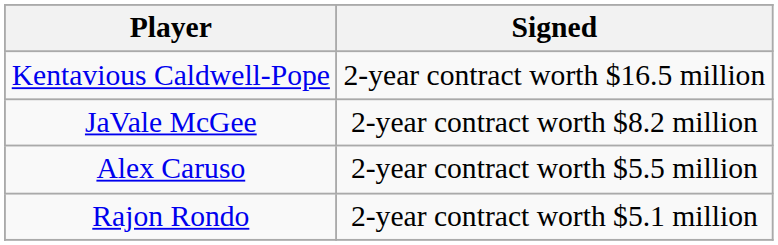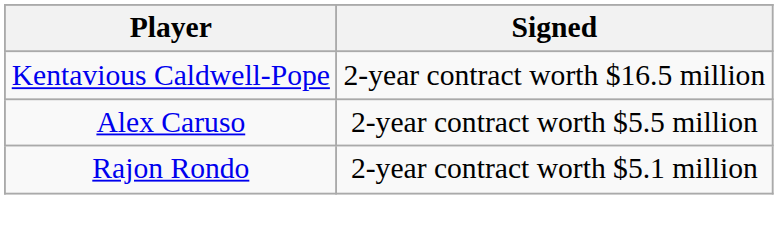- row: (171, 121)
